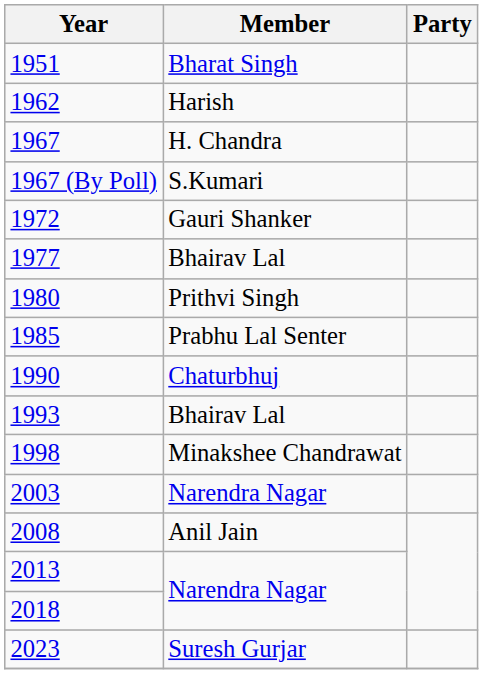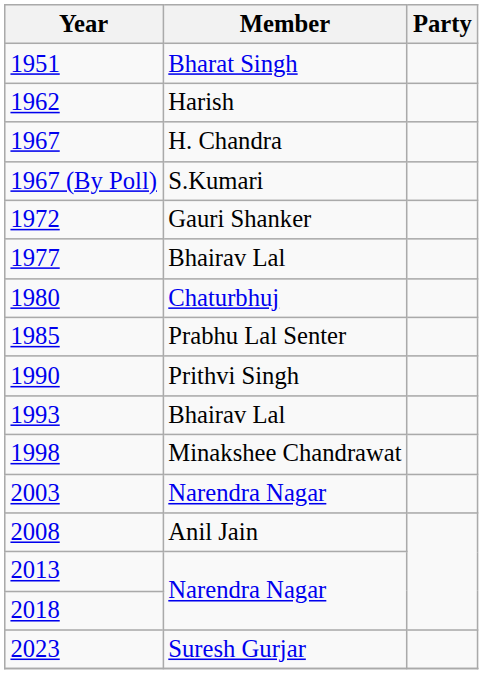(234, 297) Prithvi Singh -> (224, 297) Chaturbhuj
(224, 375) Chaturbhuj -> (234, 375) Prithvi Singh
